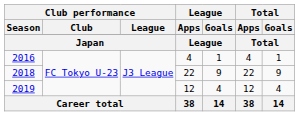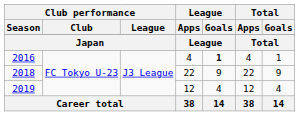(219, 58) normal -> (219, 58) bold
